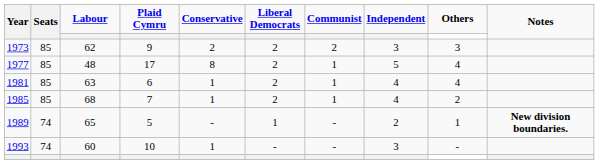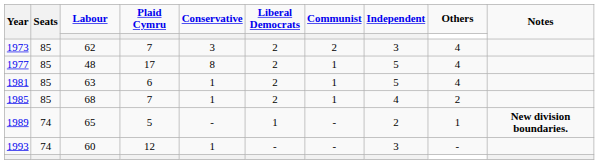(149, 47) 9 -> (149, 47) 7
(212, 47) 2 -> (212, 47) 3
(457, 47) 3 -> (457, 47) 4
(396, 82) 4 -> (396, 82) 5
(149, 146) 10 -> (149, 146) 12
